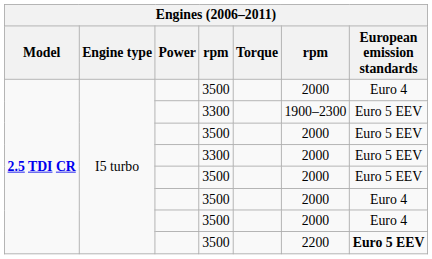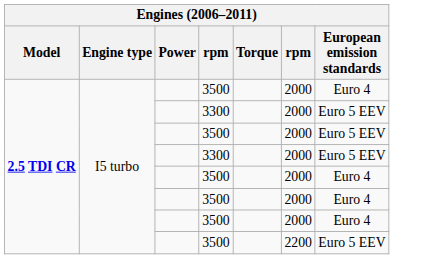(315, 111) 1900–2300 -> (298, 111) 2000
(389, 177) Euro 5 EEV -> (352, 177) Euro 4
(389, 242) bold -> (352, 242) normal
